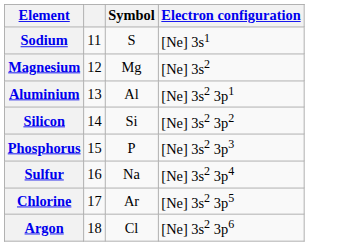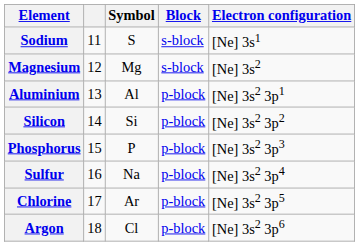+ column: (183, 15)
